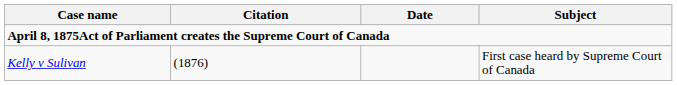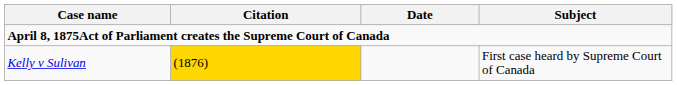(191, 63) no background -> (191, 63) gold background
